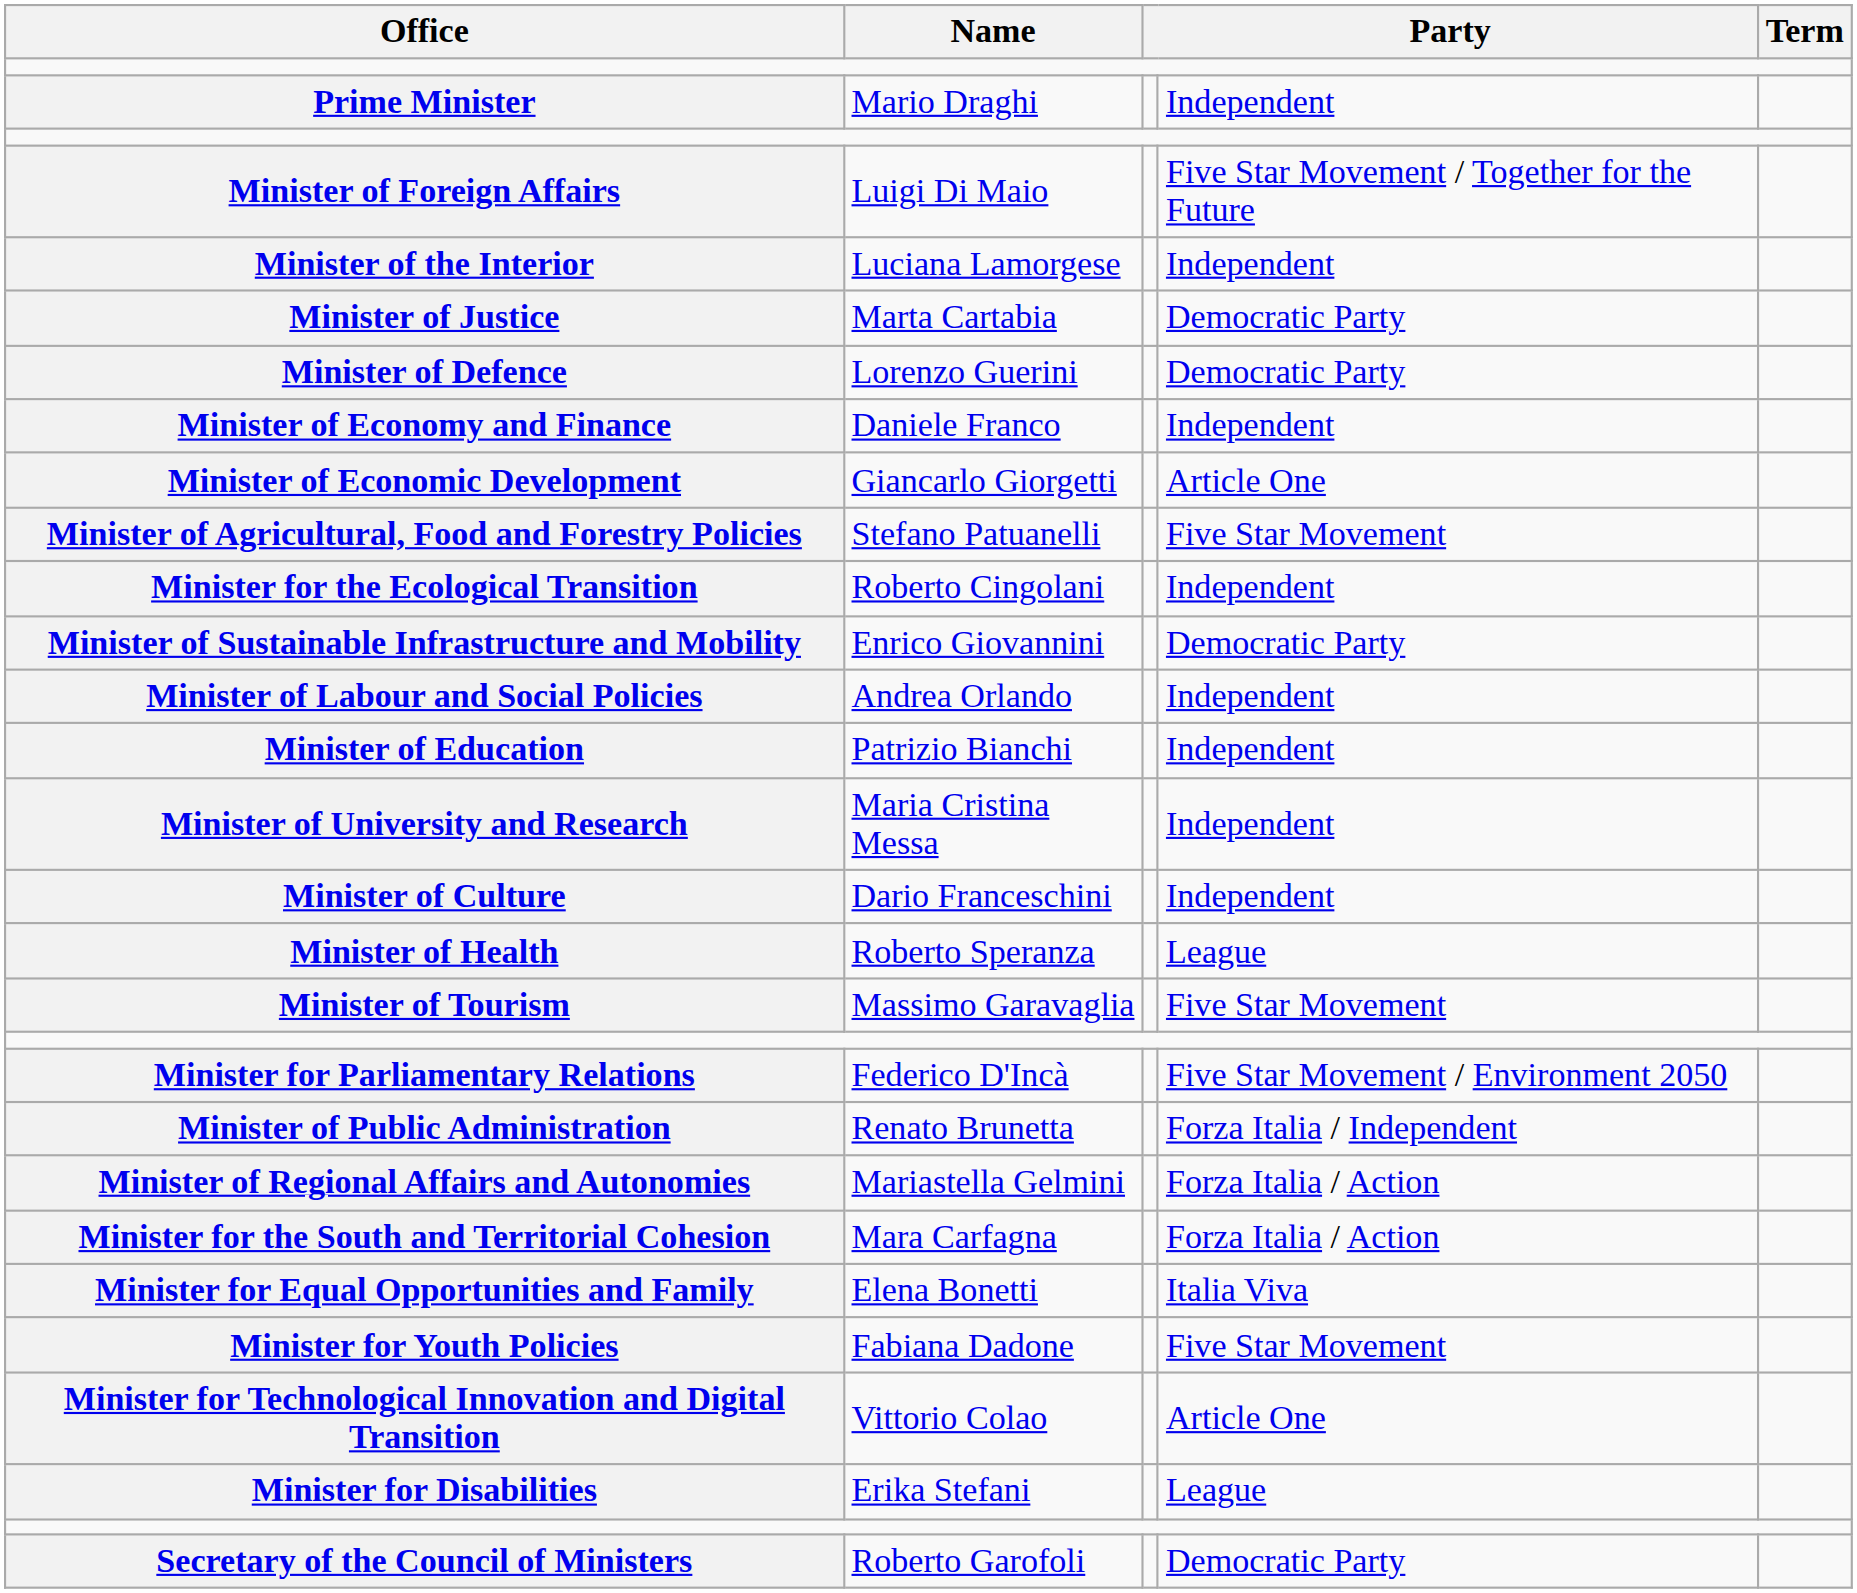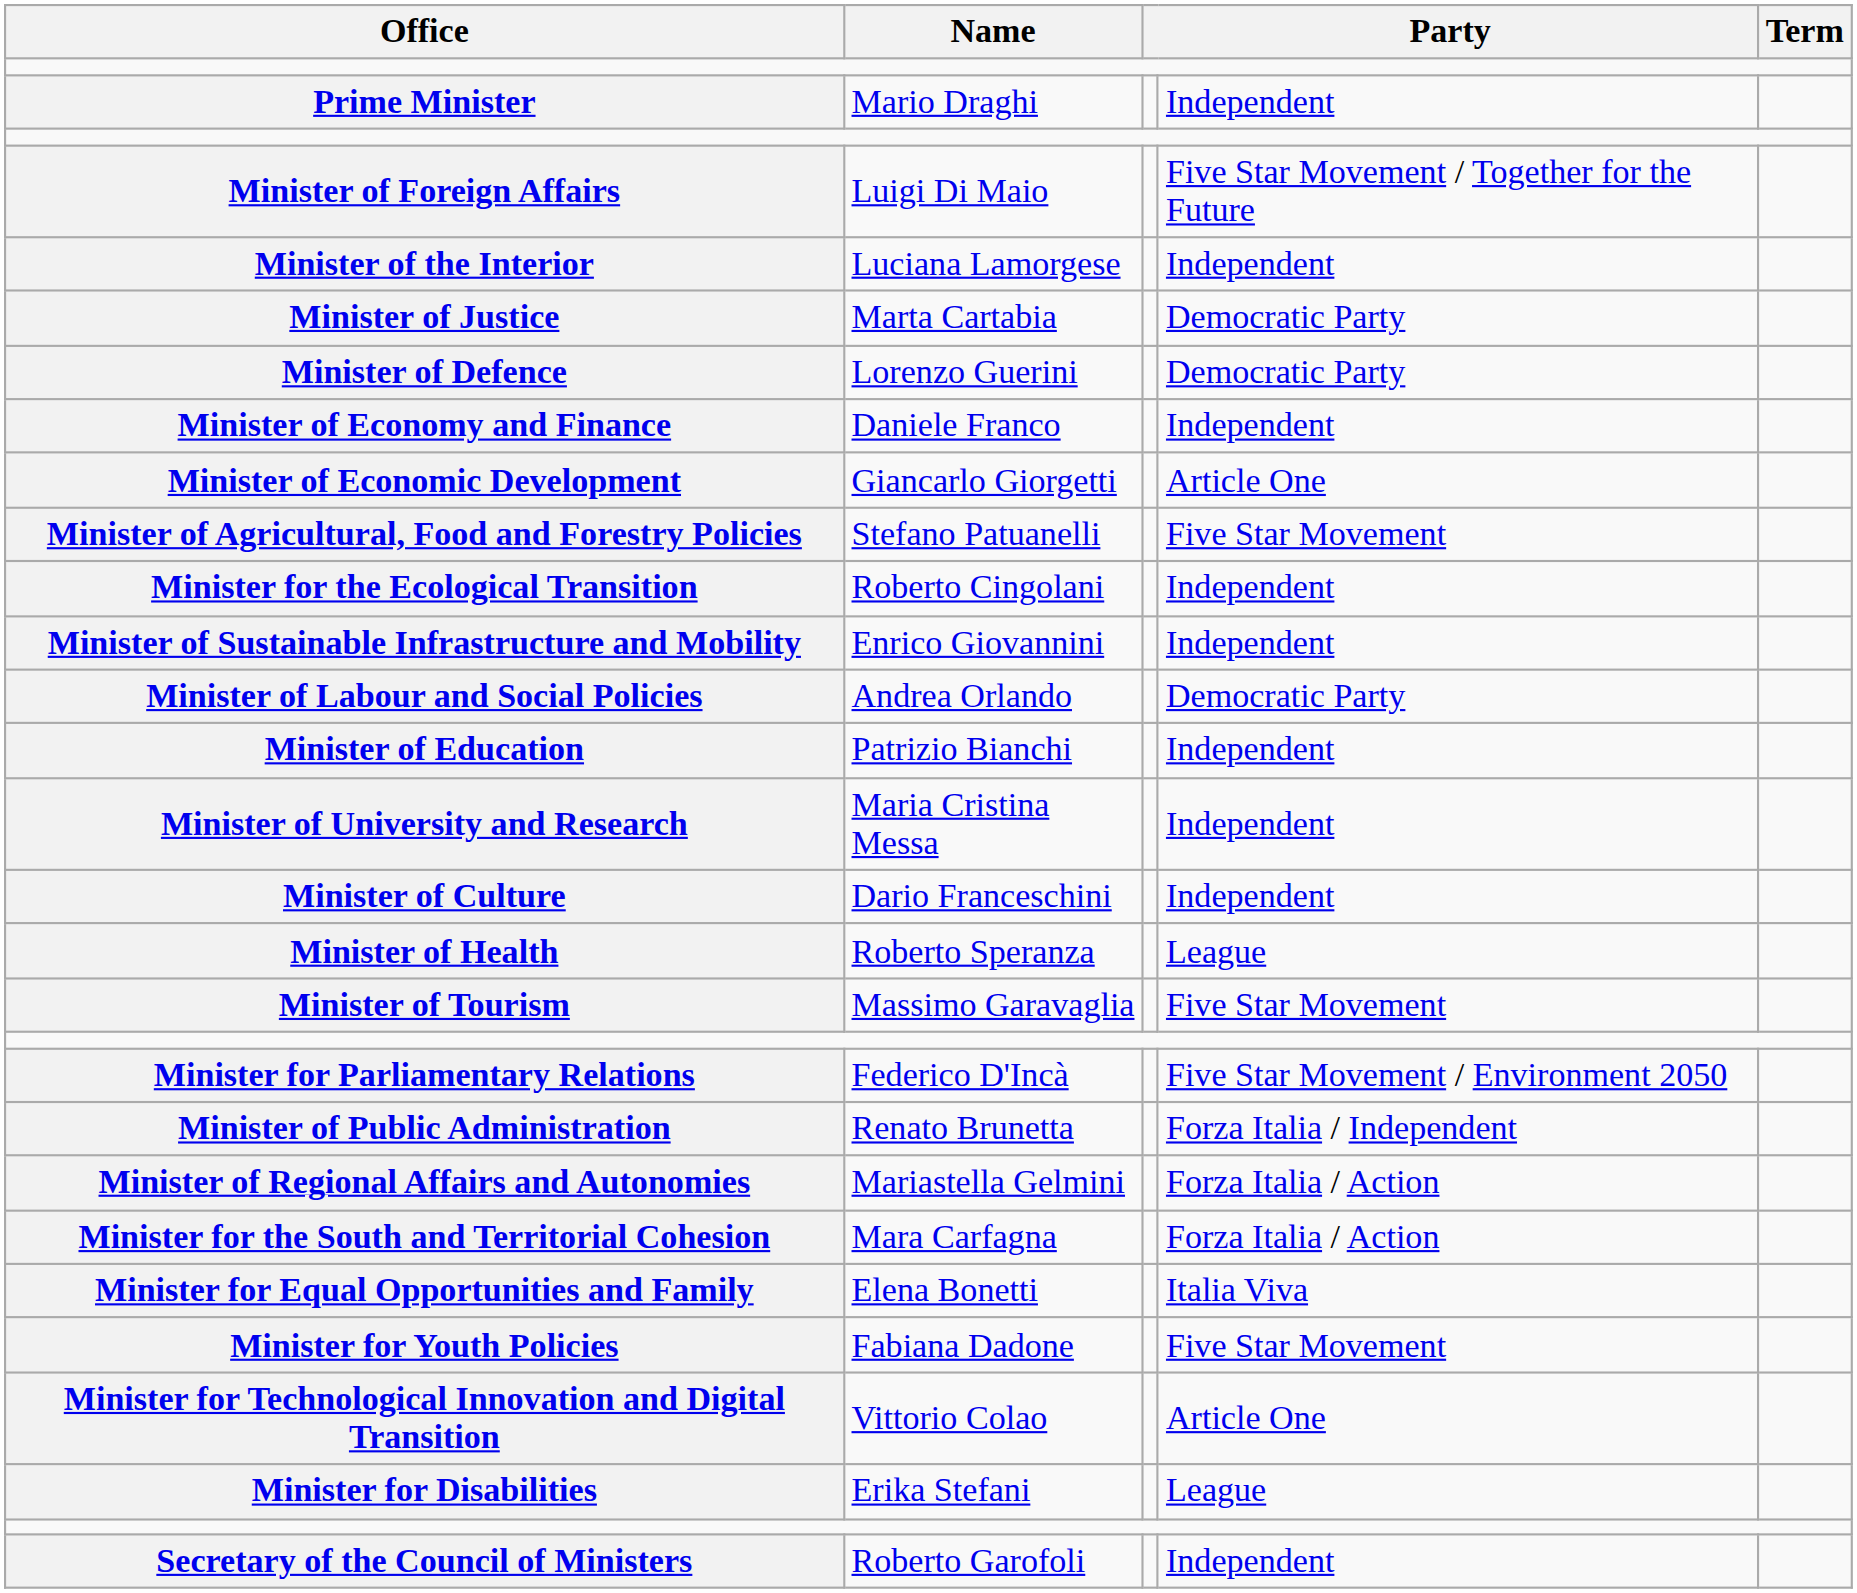(1286, 641) Democratic Party -> (1250, 641) Independent
(1250, 695) Independent -> (1286, 695) Democratic Party
(1286, 1560) Democratic Party -> (1250, 1560) Independent
